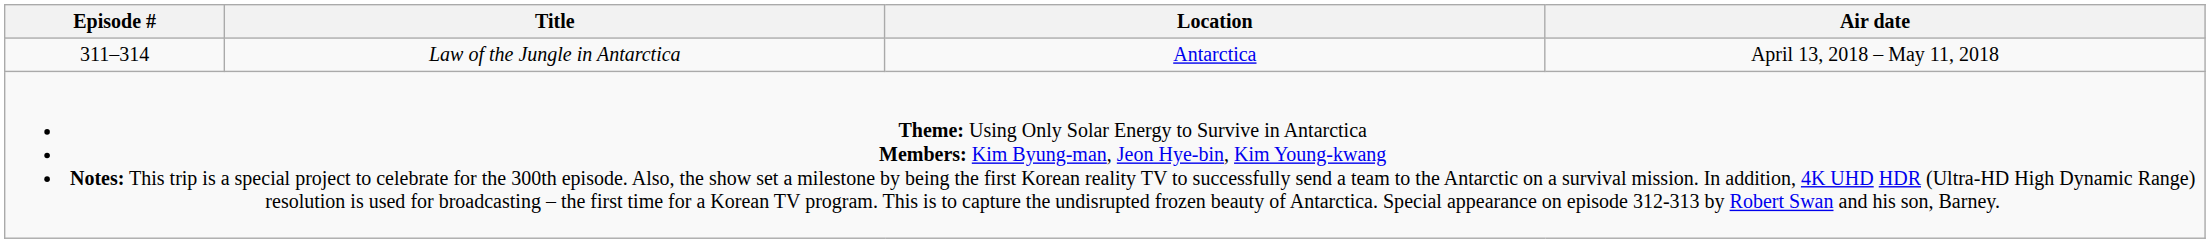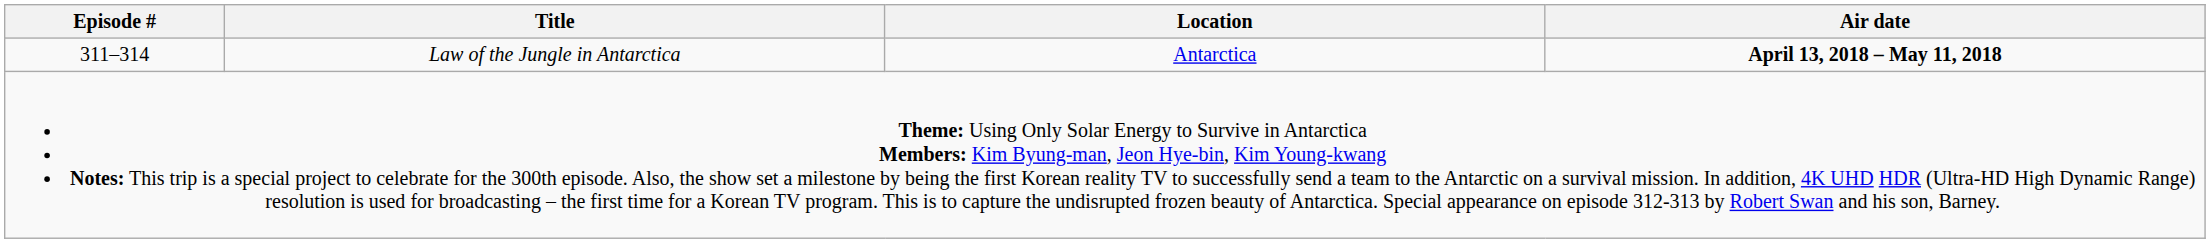(1875, 54) normal -> (1875, 54) bold
